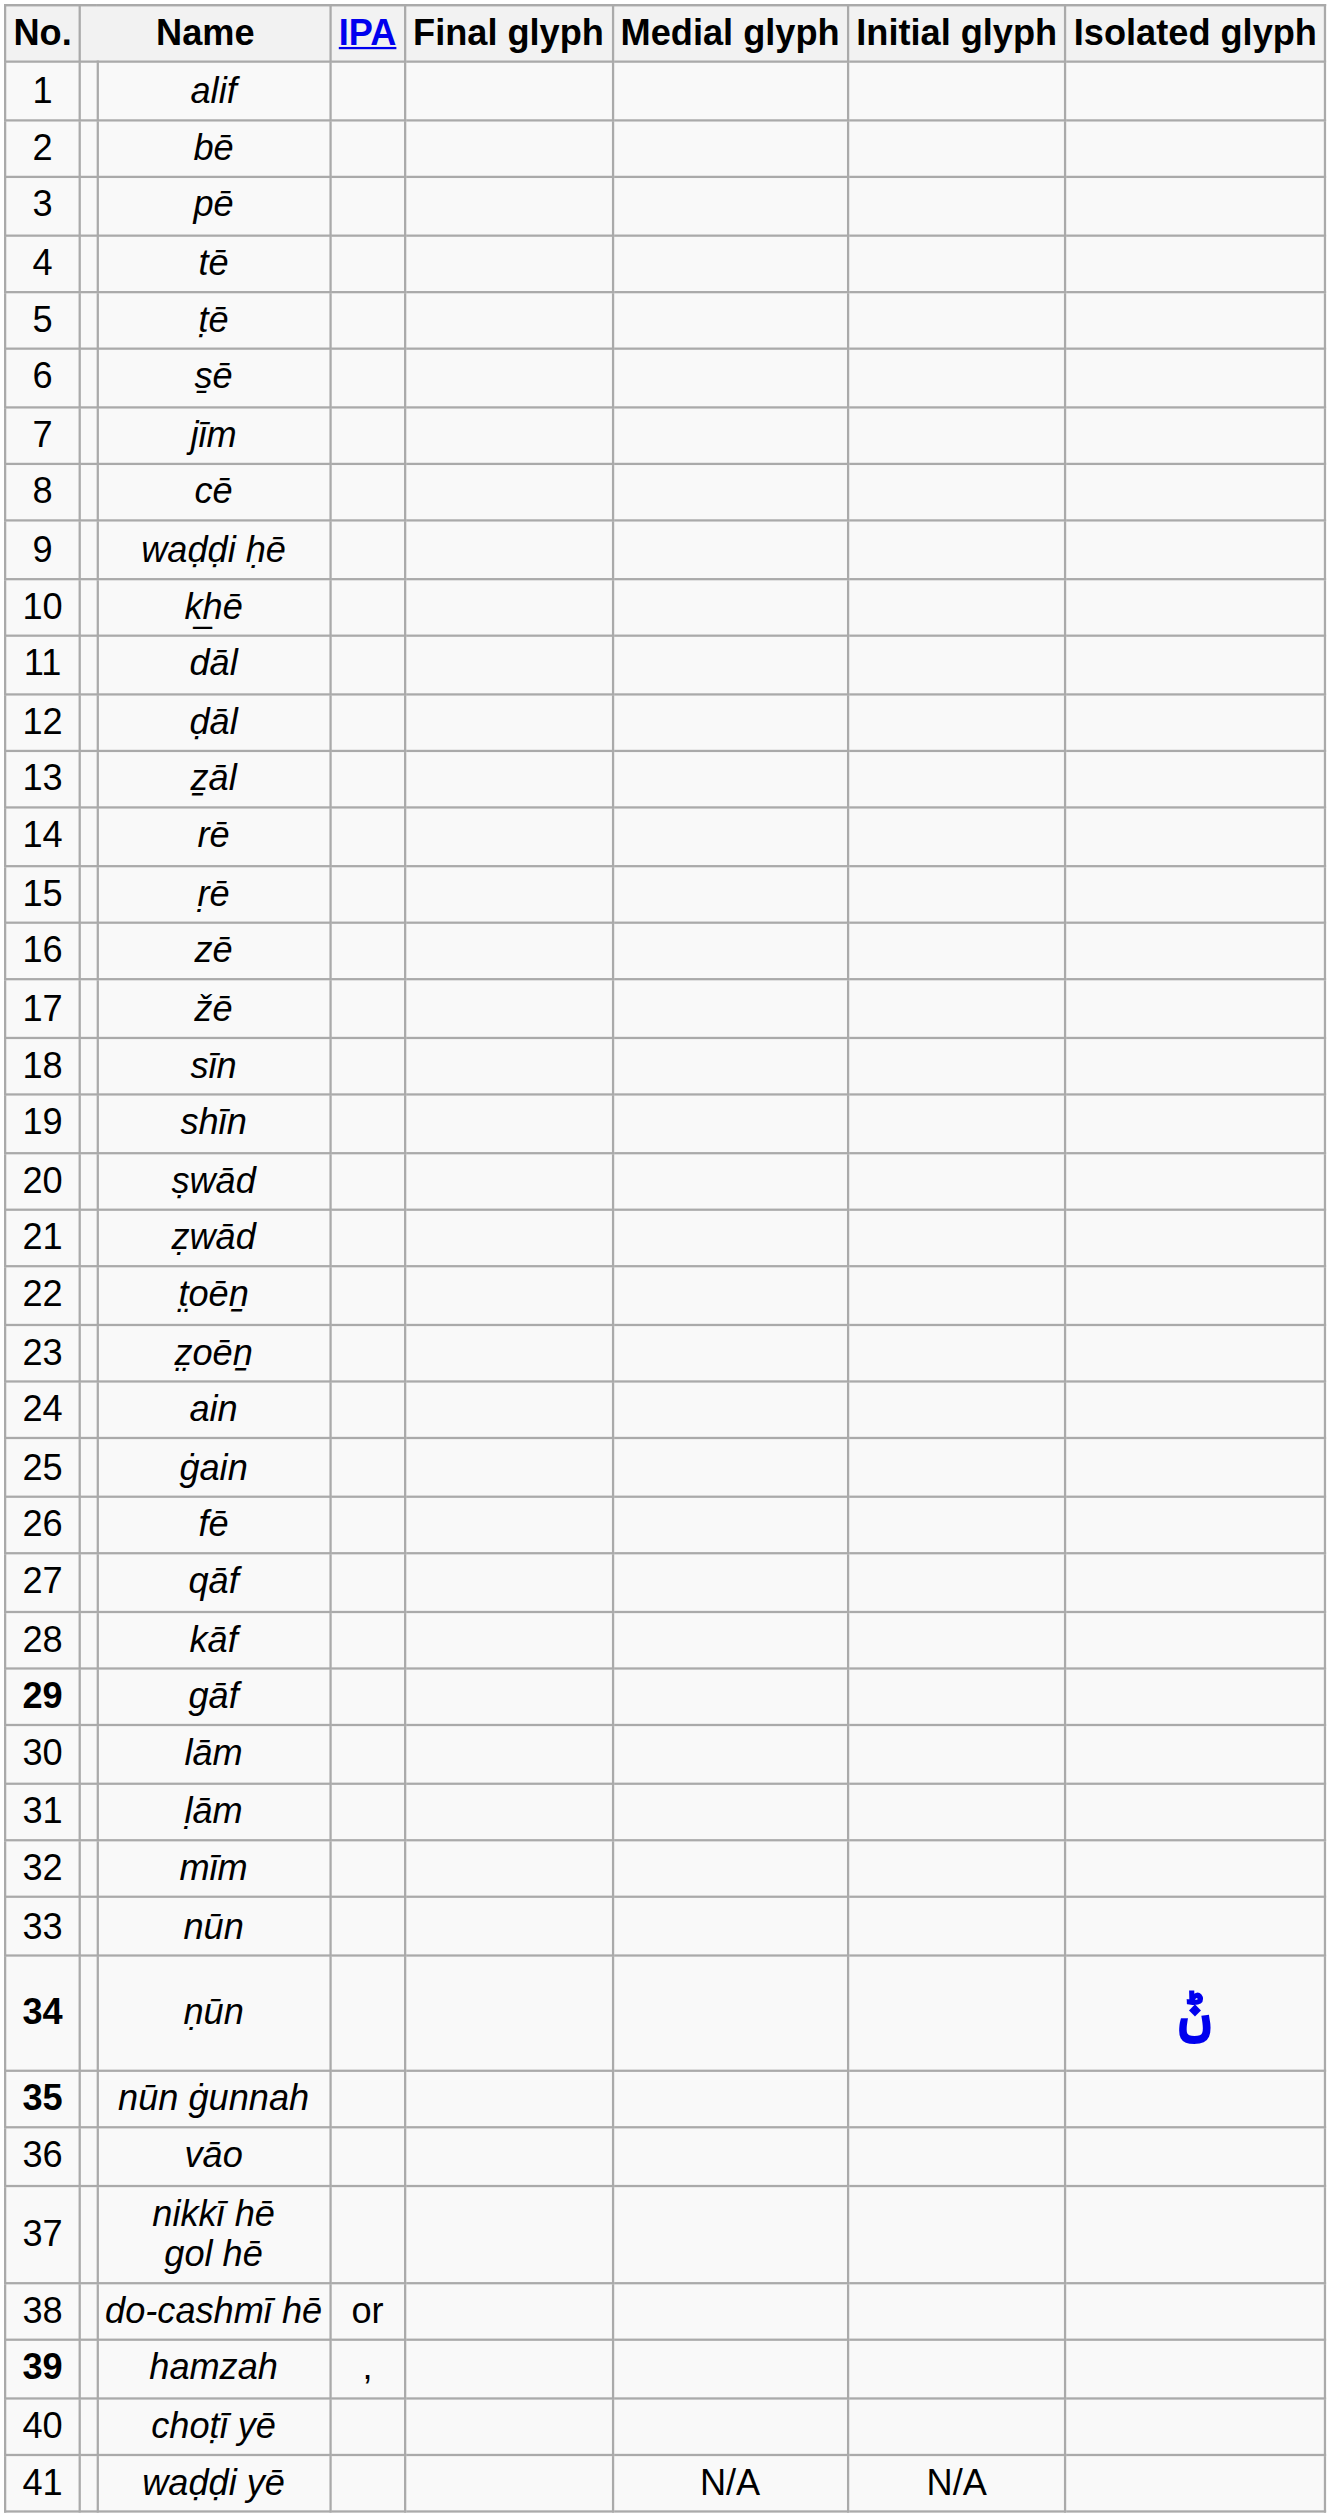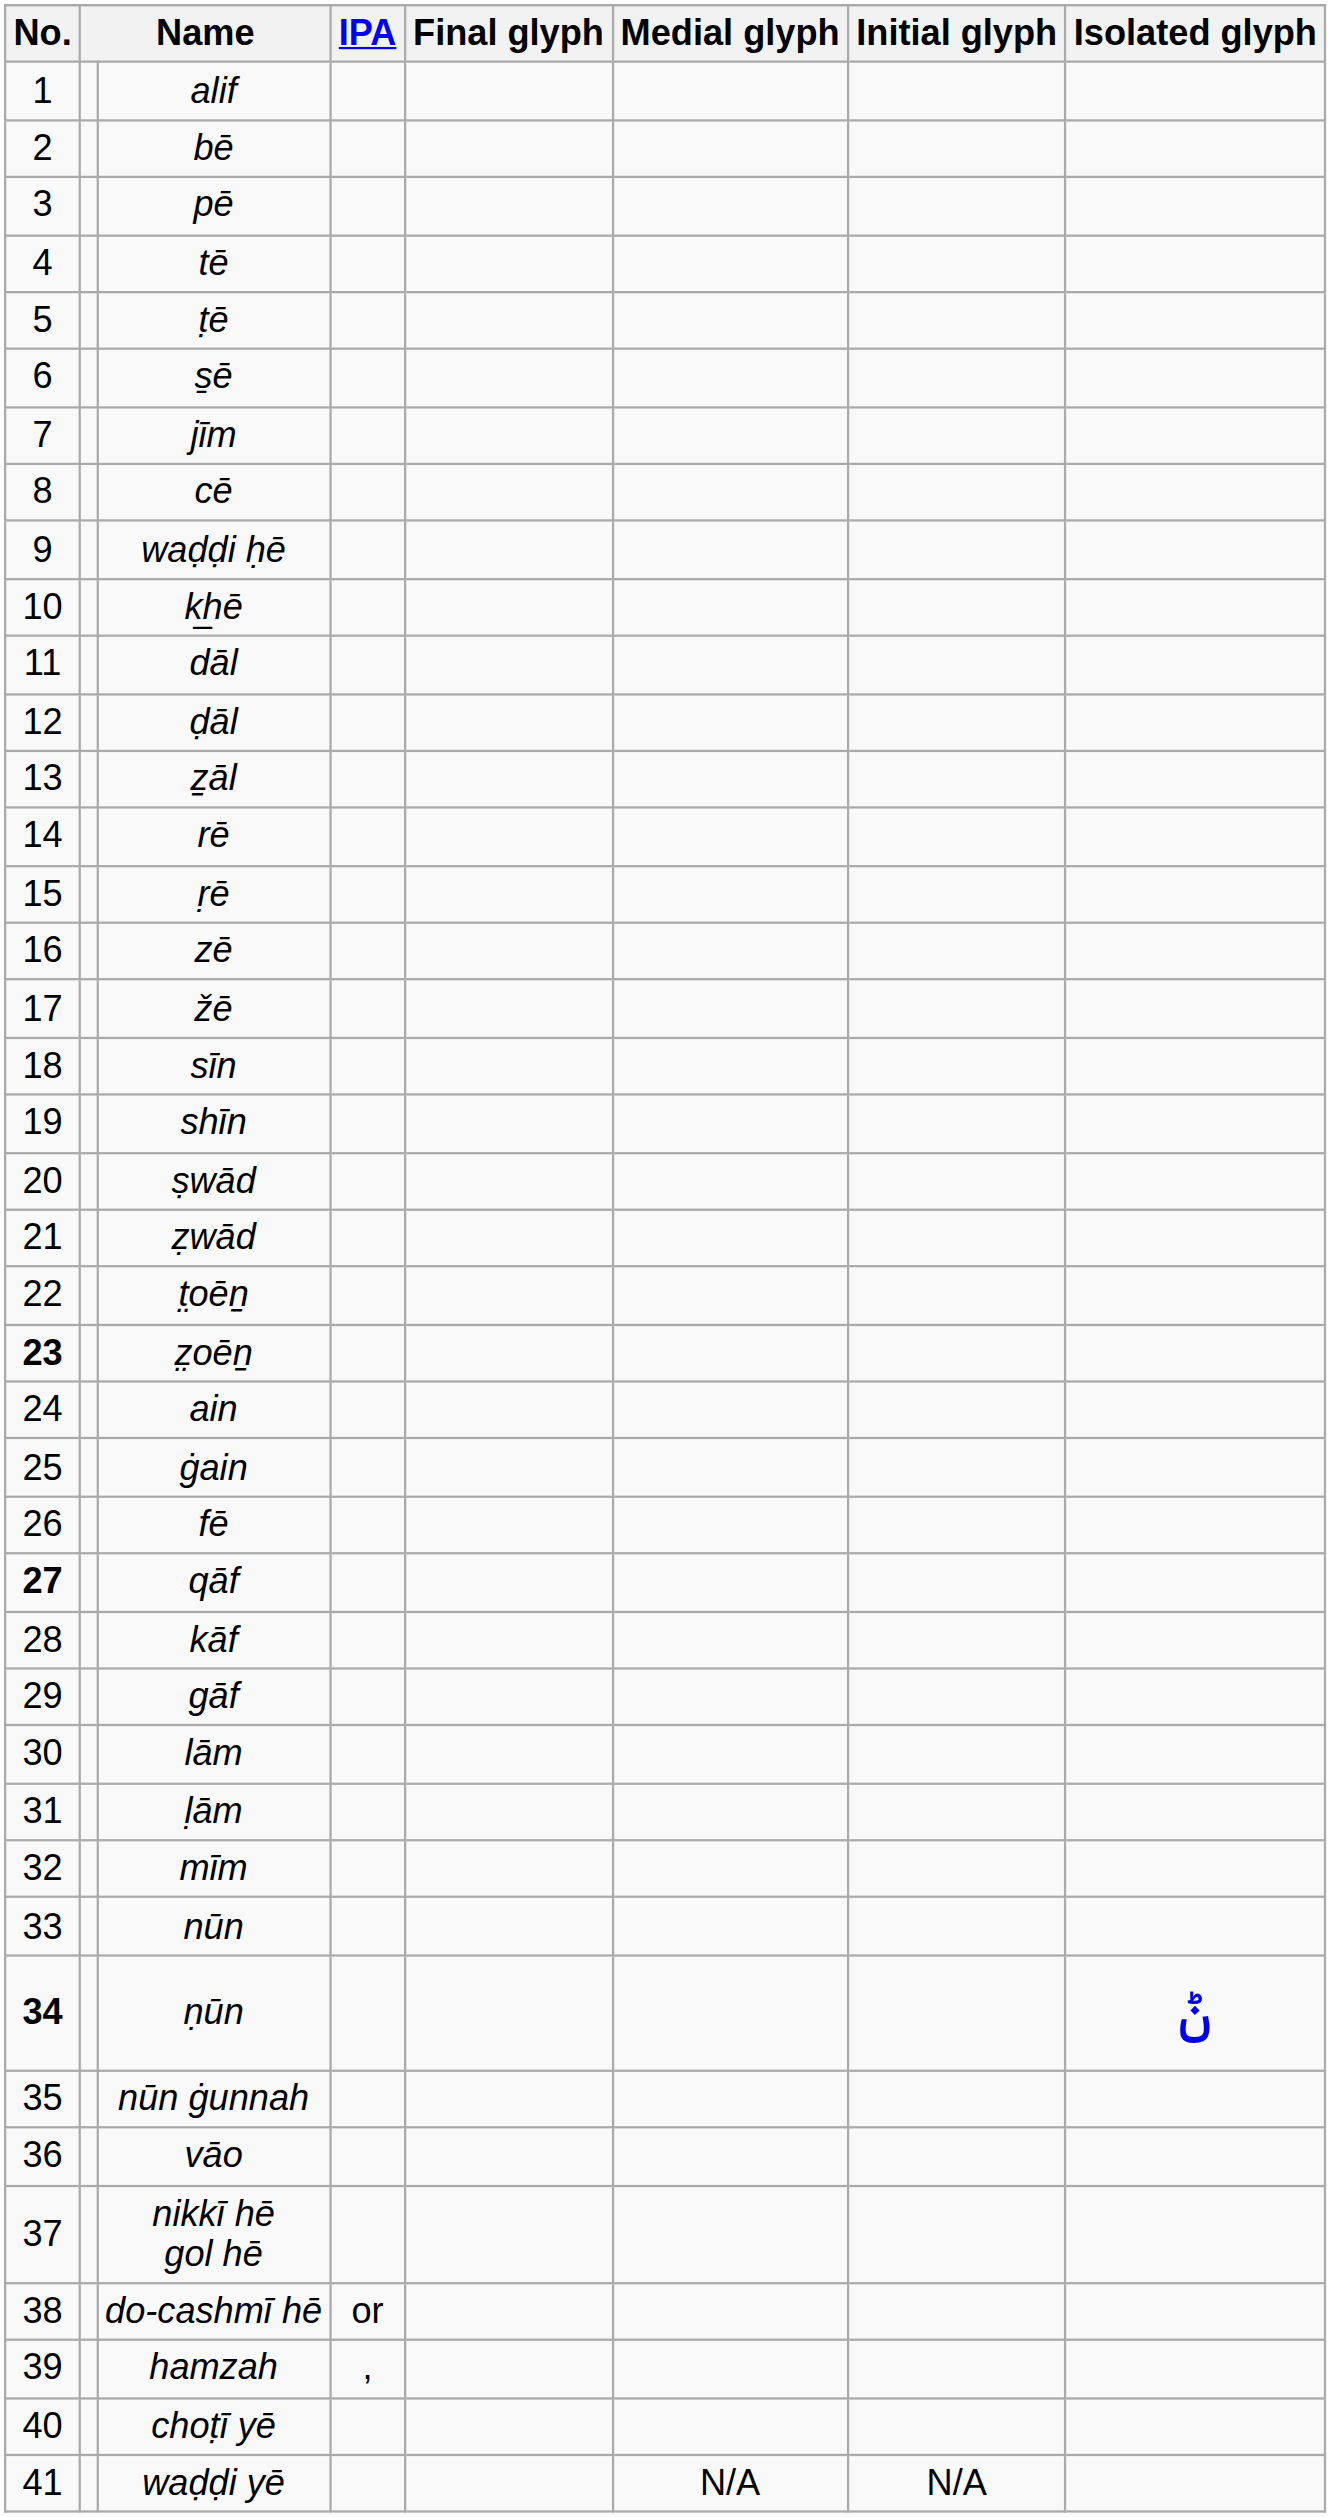(43, 1352) normal -> (43, 1352) bold
(43, 1581) normal -> (43, 1581) bold
(43, 1696) bold -> (43, 1696) normal
(1195, 2013) bold -> (1195, 2013) normal
(43, 2098) bold -> (43, 2098) normal
(43, 2368) bold -> (43, 2368) normal
